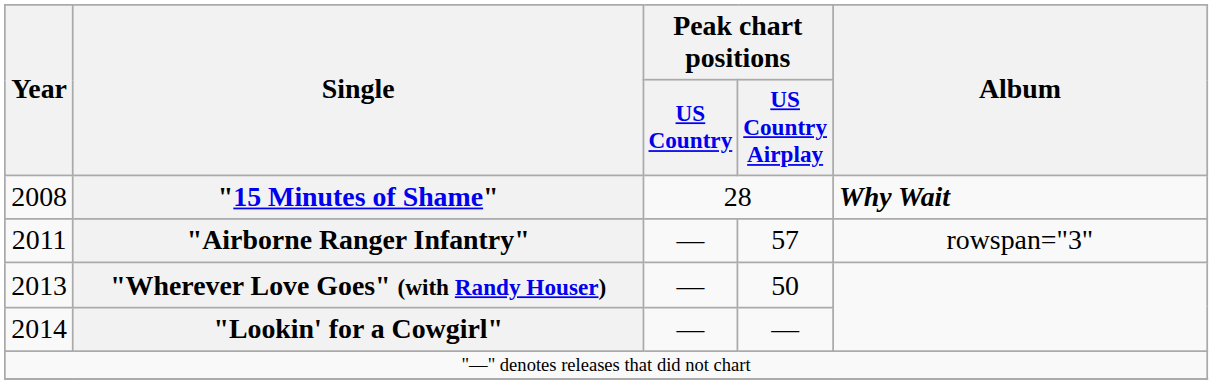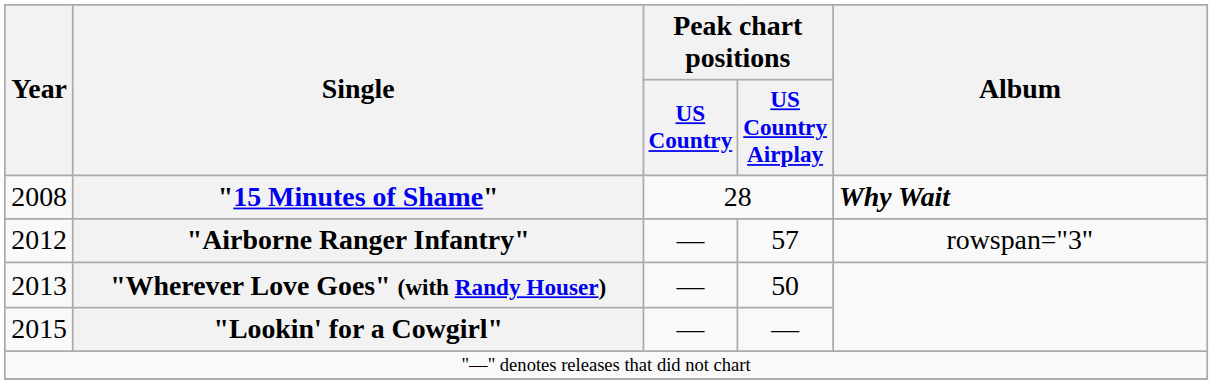(39, 240) 2011 -> (39, 240) 2012
(39, 329) 2014 -> (39, 329) 2015
